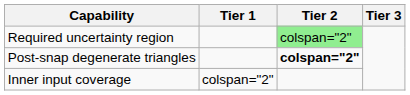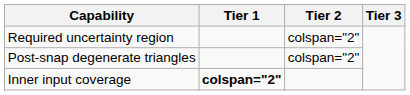(316, 37) lightgreen background -> (324, 37) no background
(320, 58) bold -> (324, 58) normal
(238, 80) normal -> (242, 80) bold
